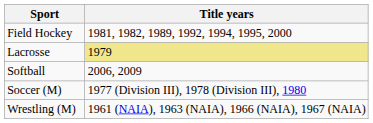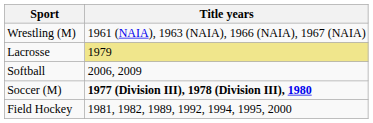rows swapped: (40, 33) <-> (41, 109)
(197, 90) normal -> (200, 90) bold
